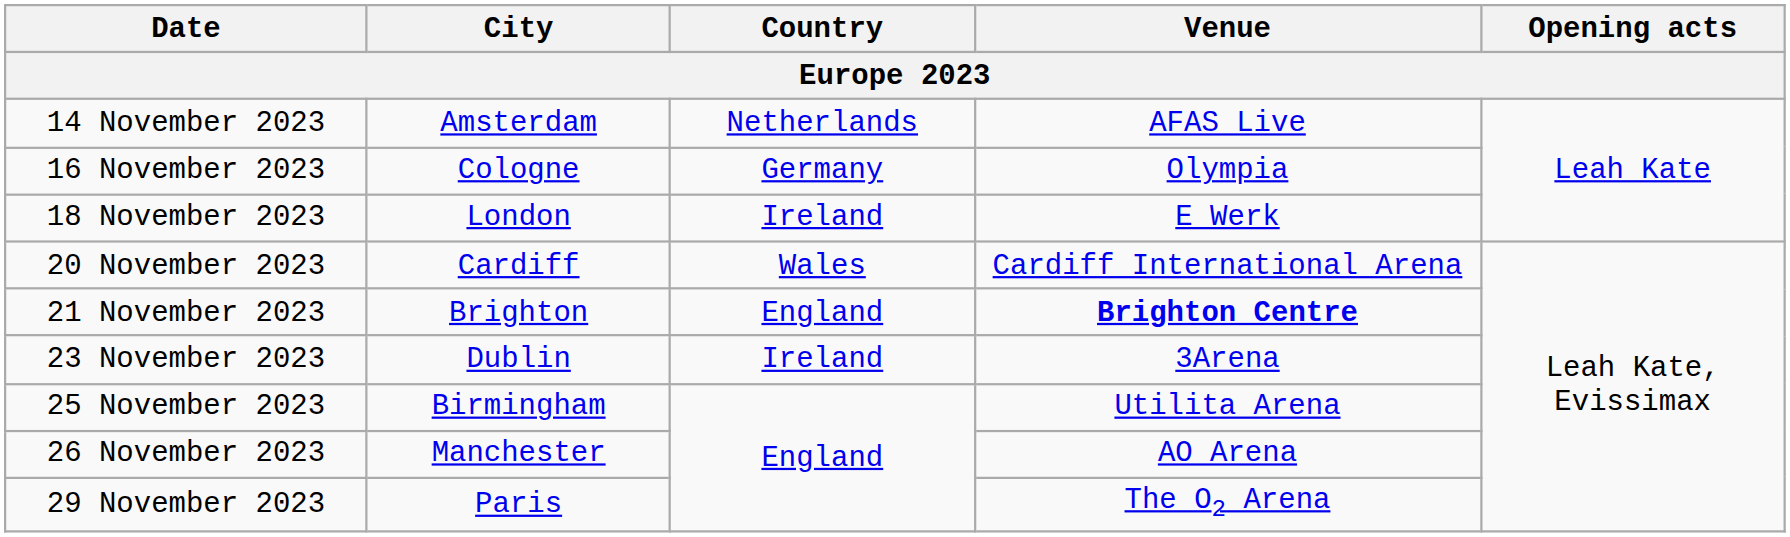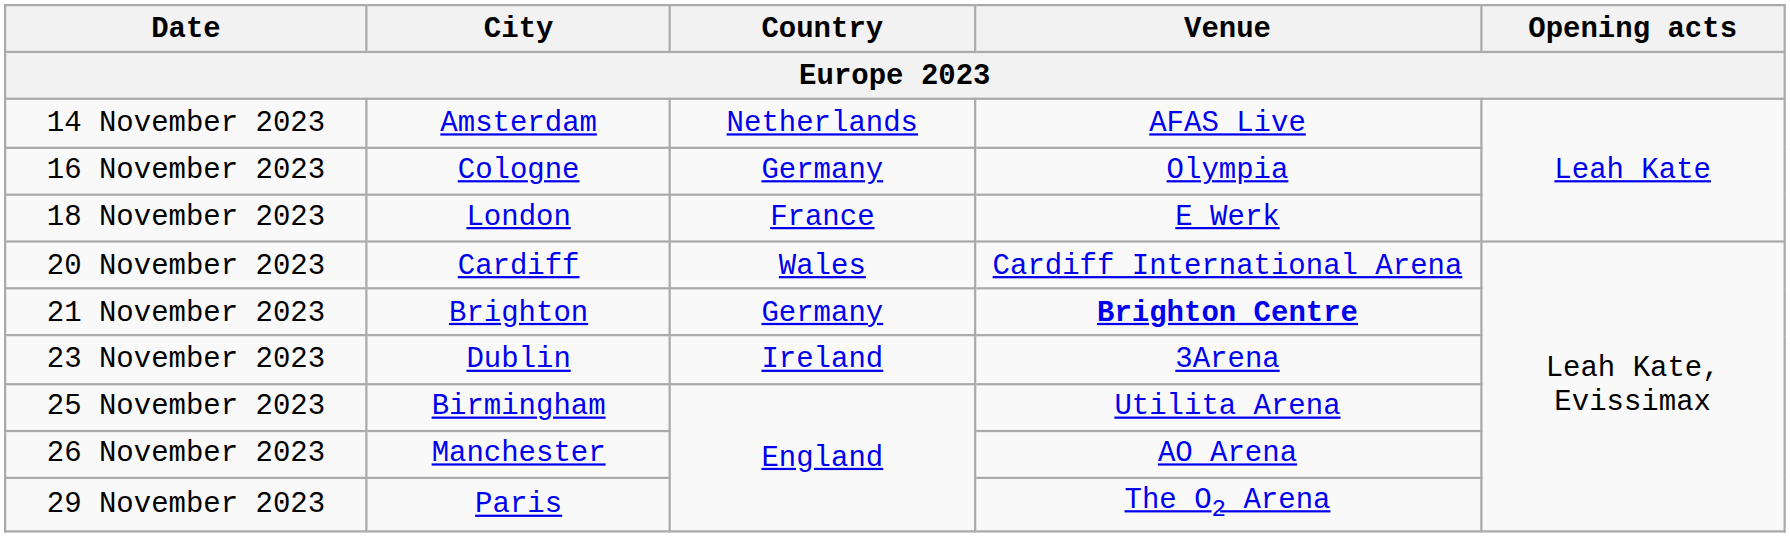(822, 218) Ireland -> (822, 218) France
(822, 312) England -> (822, 312) Germany
